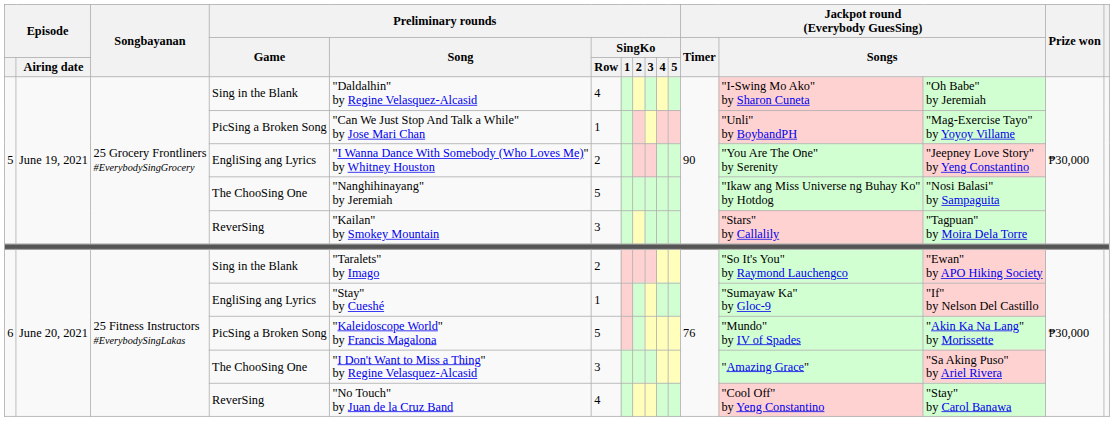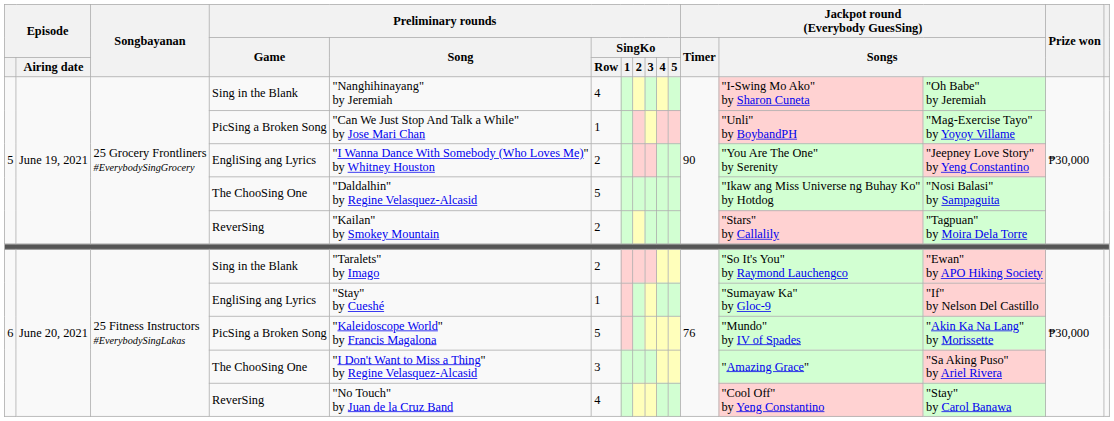(405, 93) "Daldalhin" by Regine Velasquez-Alcasid -> (378, 93) "Nanghihinayang" by Jeremiah
(378, 193) "Nanghihinayang" by Jeremiah -> (405, 193) "Daldalhin" by Regine Velasquez-Alcasid
(597, 227) 3 -> (597, 227) 2
